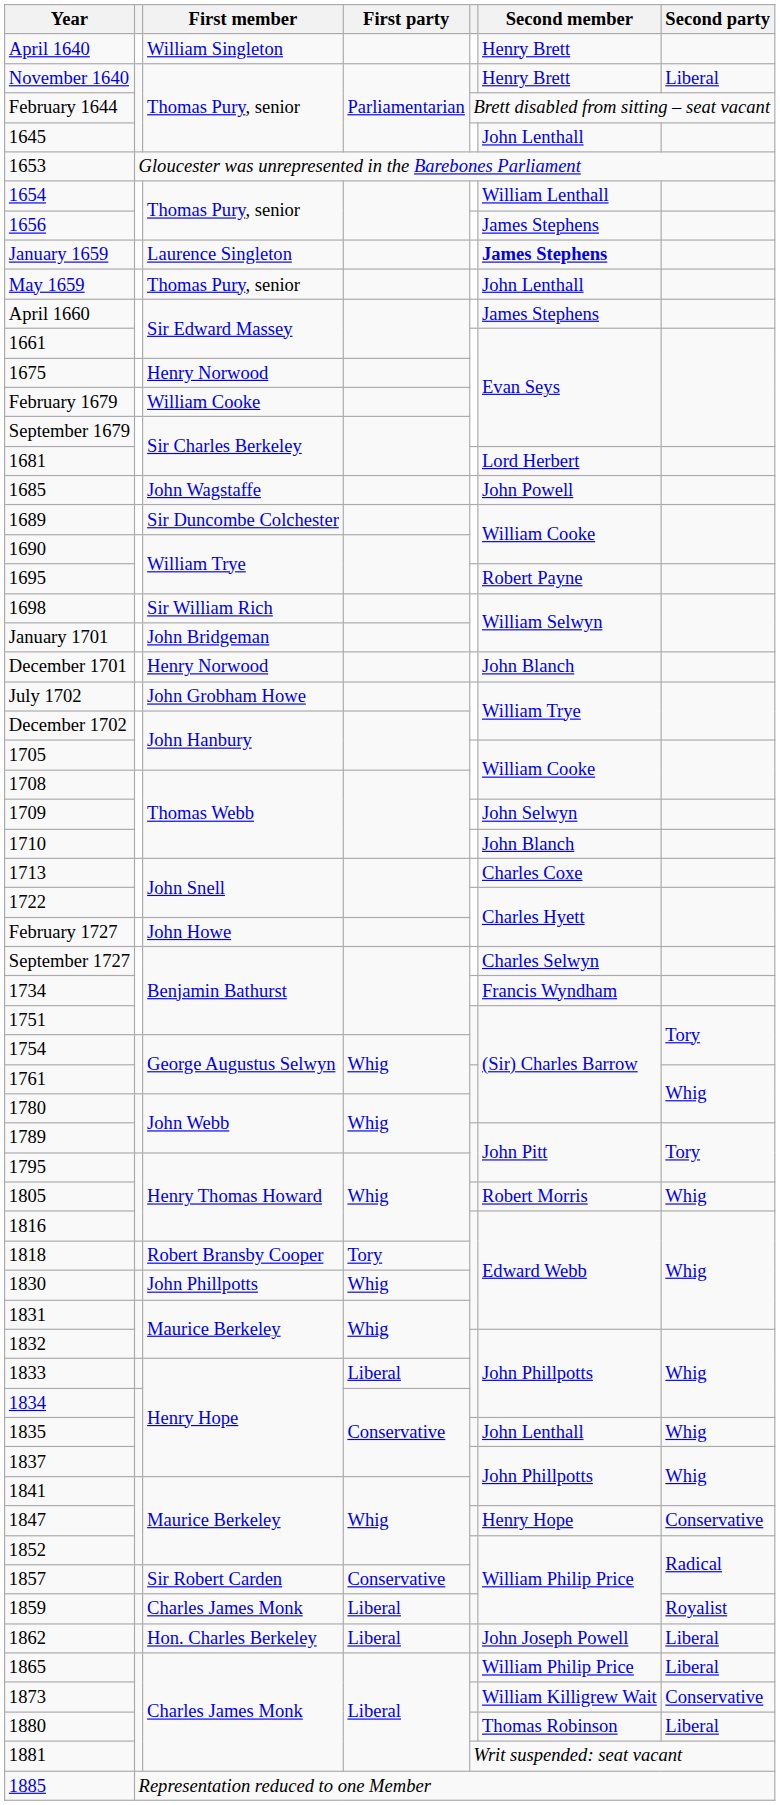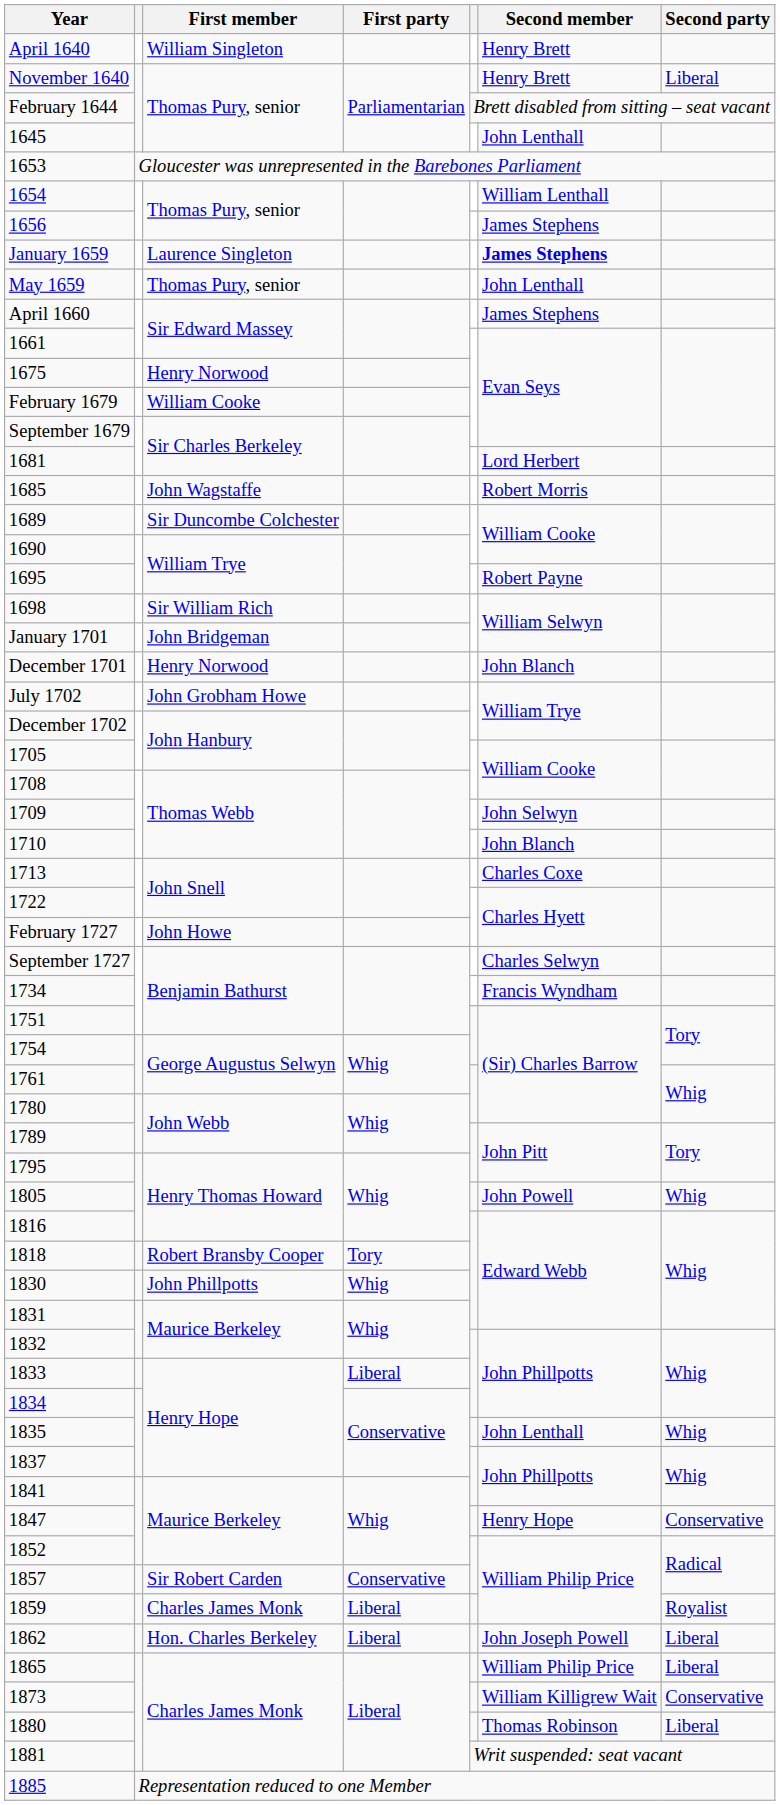(528, 490) John Powell -> (535, 490) Robert Morris
(535, 1196) Robert Morris -> (528, 1196) John Powell
